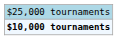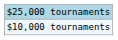(58, 27) bold -> (58, 27) normal
